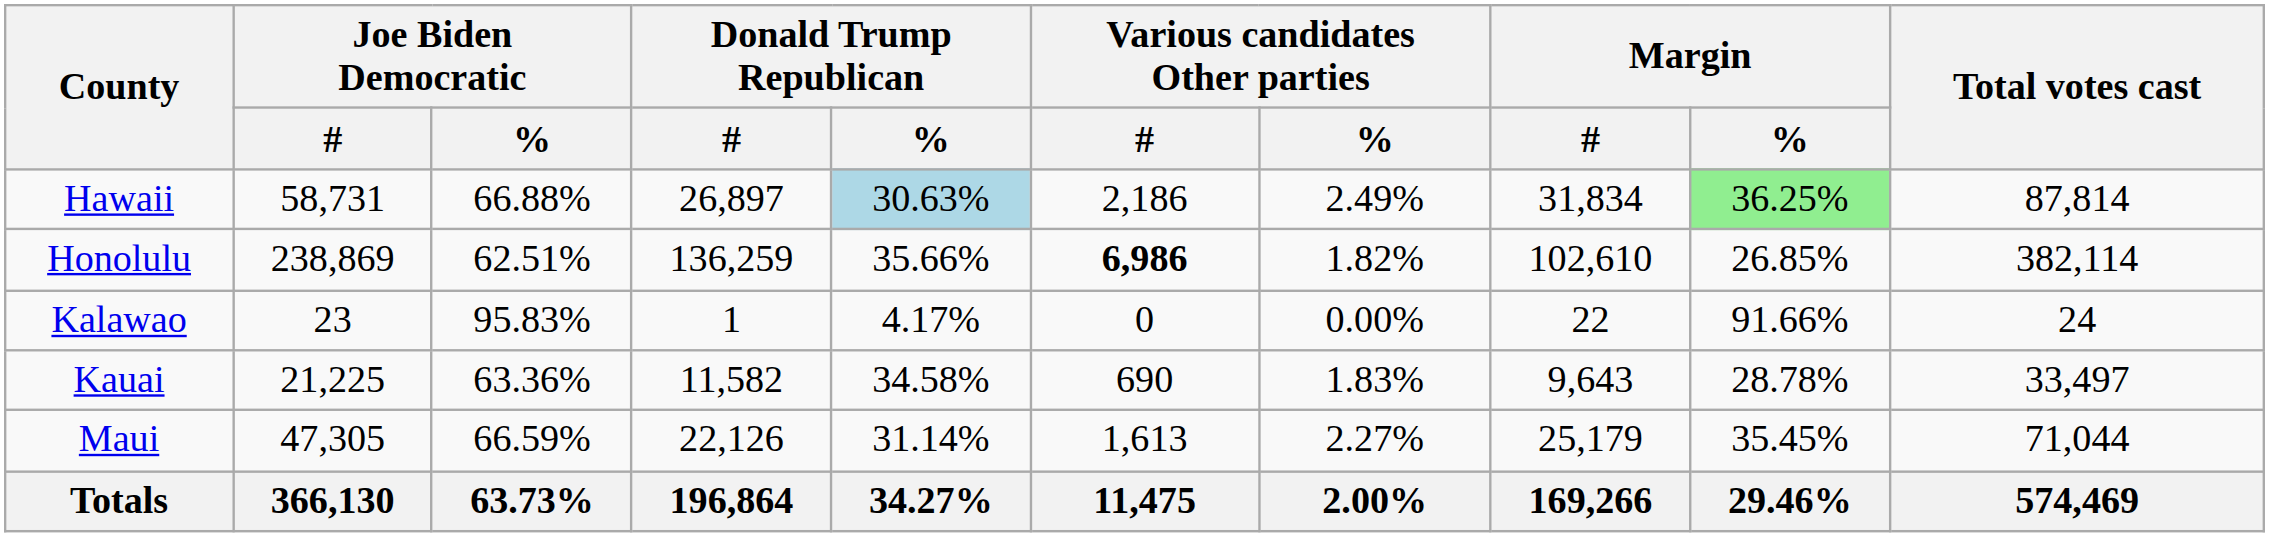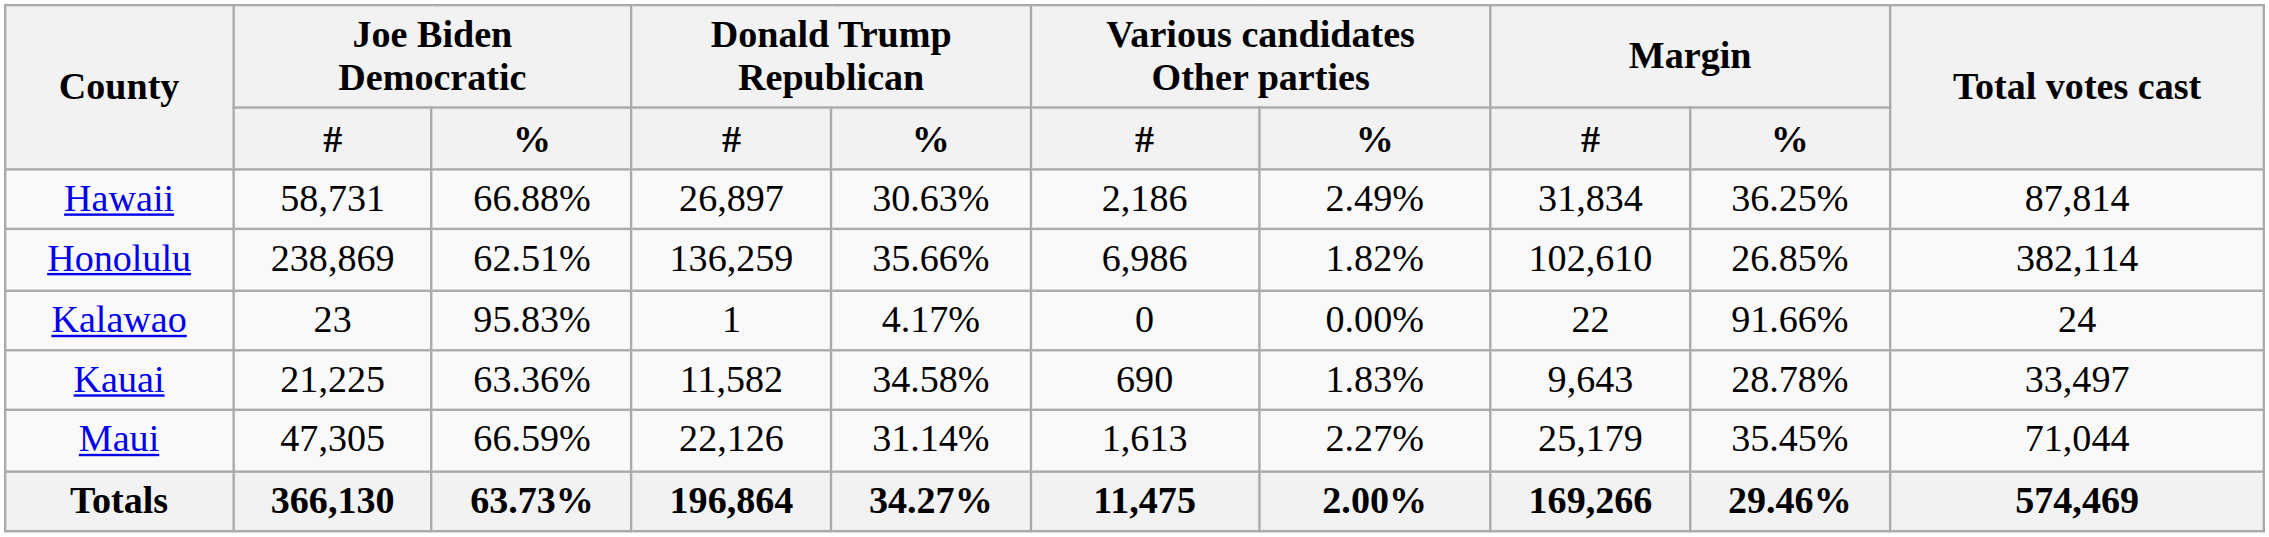(931, 198) lightblue background -> (931, 198) no background
(1790, 198) lightgreen background -> (1790, 198) no background
(1145, 258) bold -> (1145, 258) normal
